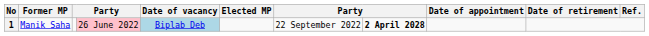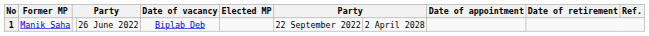(108, 25) pink background -> (108, 25) no background
(180, 25) lightblue background -> (180, 25) no background
(395, 25) bold -> (395, 25) normal
